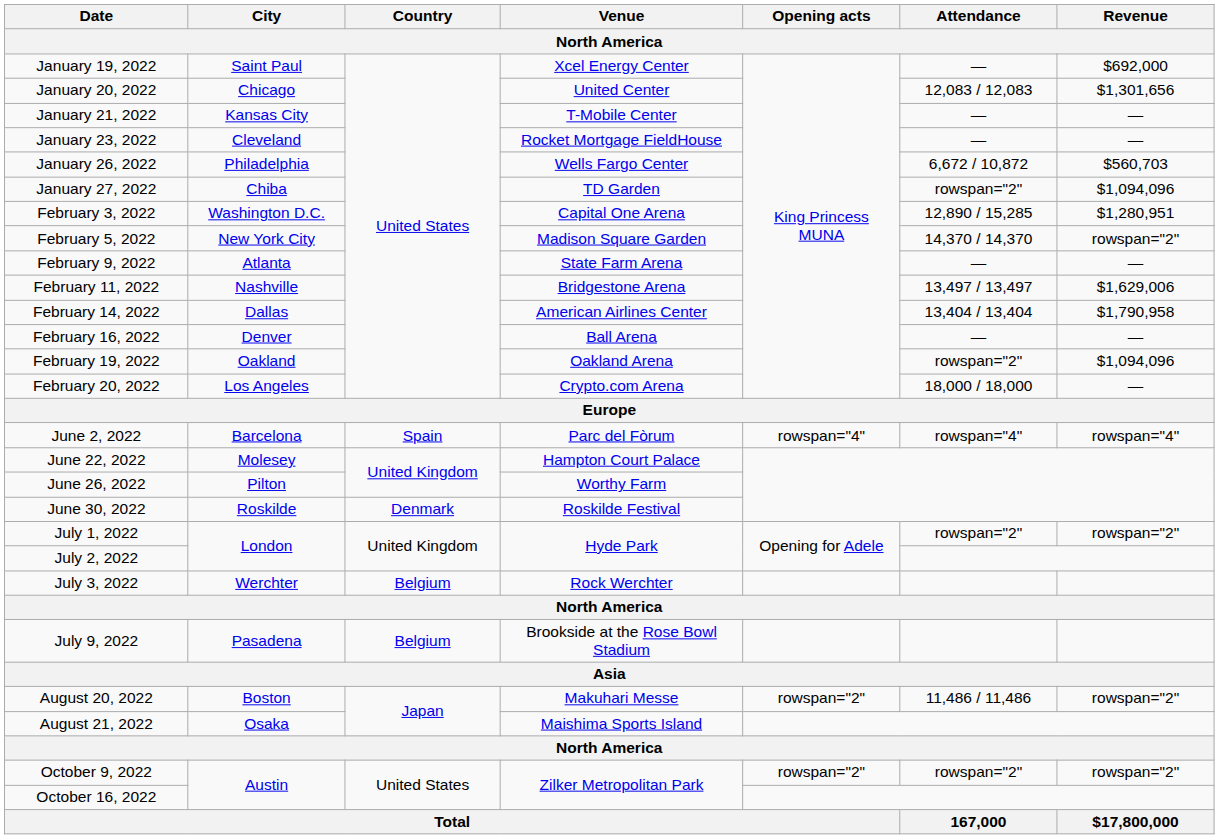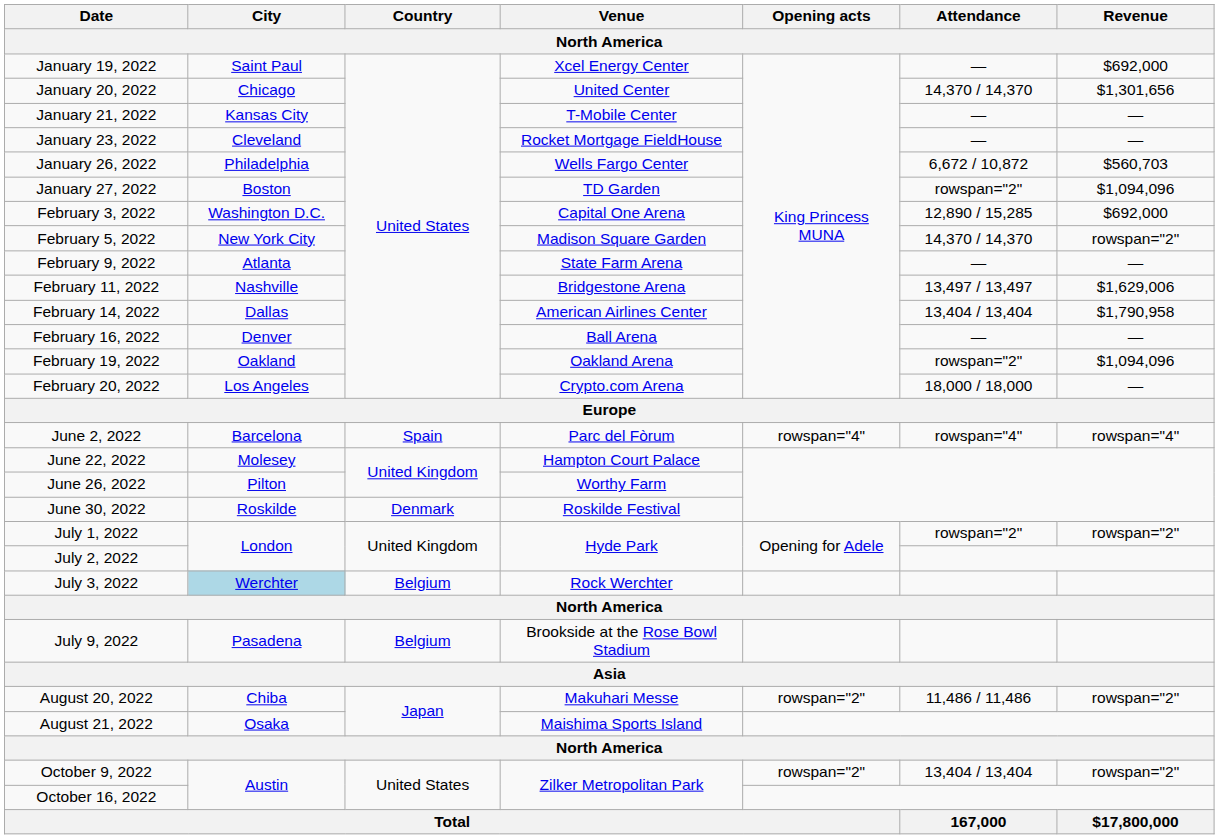(978, 90) 12,083 / 12,083 -> (978, 90) 14,370 / 14,370
(267, 189) Chiba -> (267, 189) Boston
(1136, 213) $1,280,951 -> (1136, 213) $692,000
(267, 582) no background -> (267, 582) lightblue background
(267, 698) Boston -> (267, 698) Chiba
(978, 772) rowspan="2" -> (978, 772) 13,404 / 13,404
